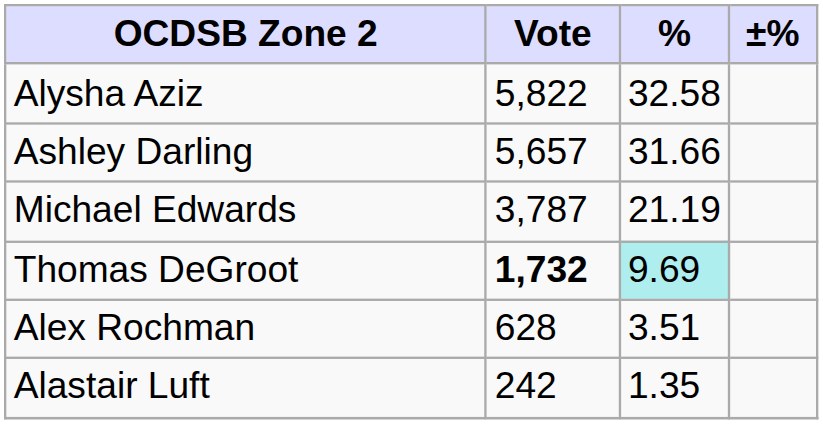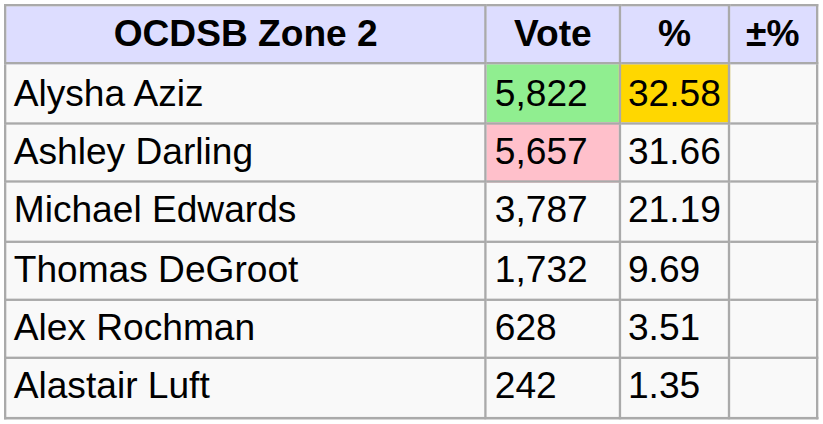(541, 92) no background -> (541, 92) lightgreen background
(674, 92) no background -> (674, 92) gold background
(541, 151) no background -> (541, 151) pink background
(541, 269) bold -> (541, 269) normal
(664, 269) paleturquoise background -> (664, 269) no background
